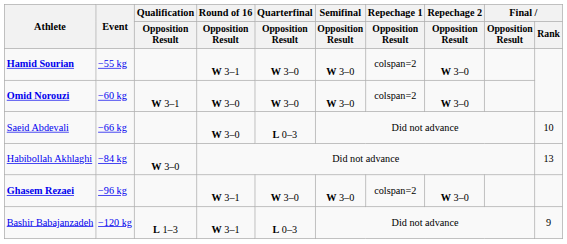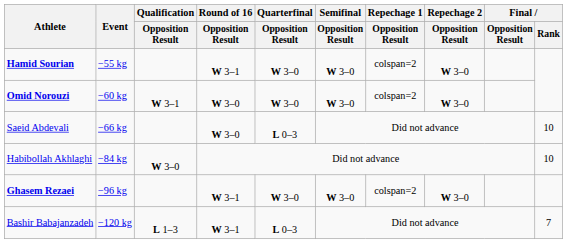(549, 159) 13 -> (549, 159) 10
(549, 223) 9 -> (549, 223) 7
